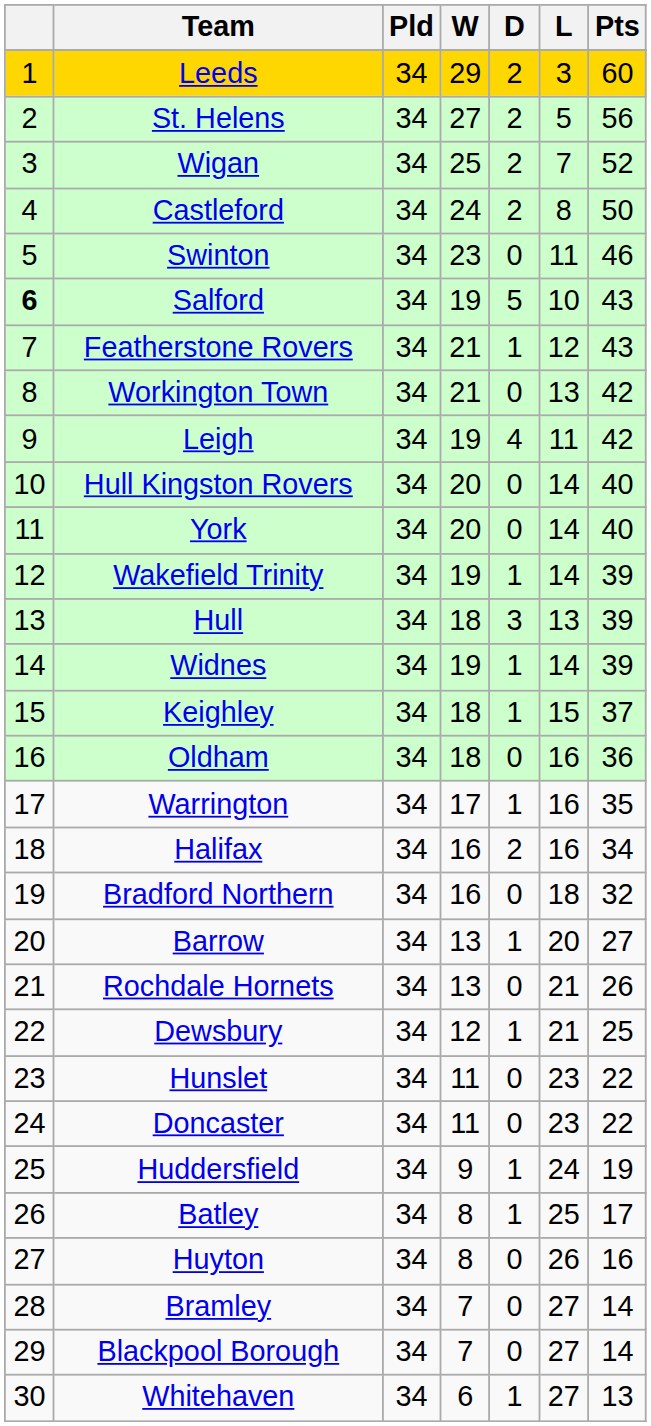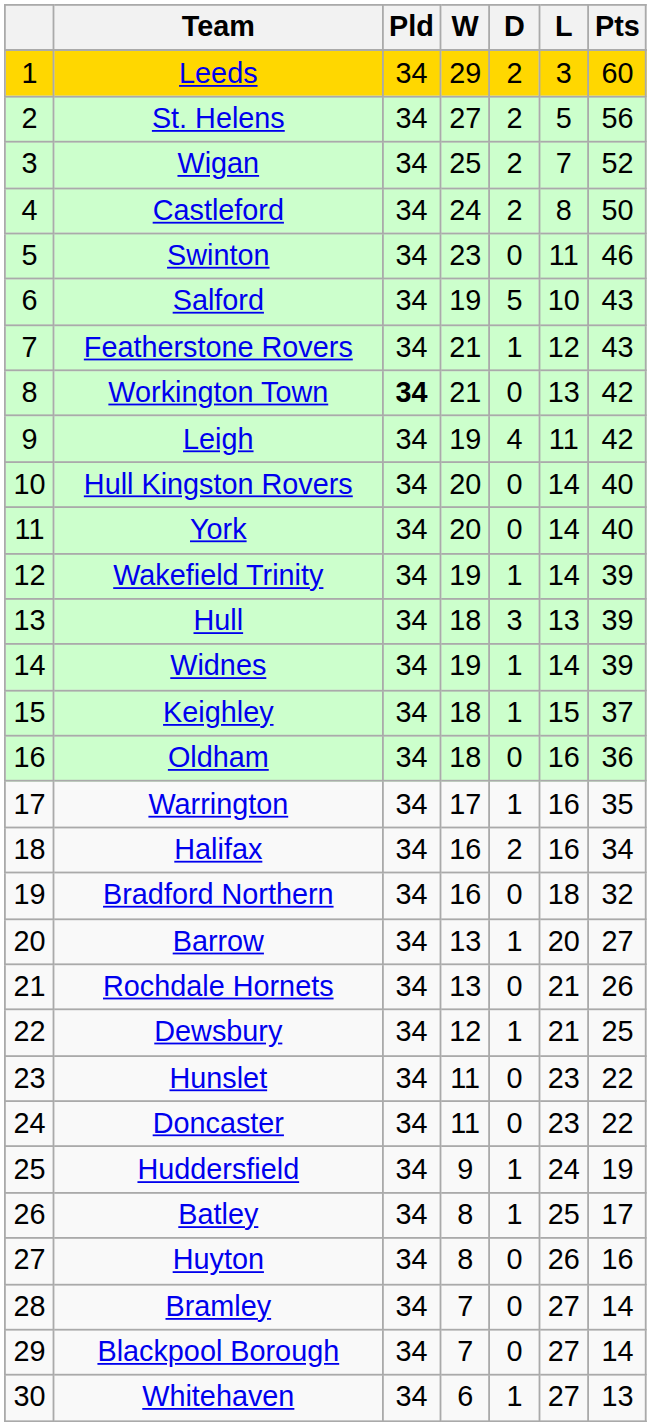(30, 301) bold -> (30, 301) normal
(411, 392) normal -> (411, 392) bold
